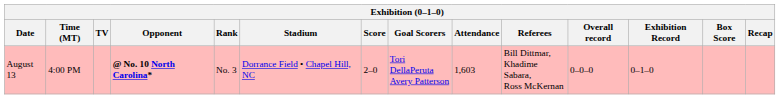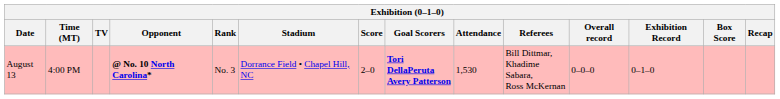(419, 70) normal -> (419, 70) bold
(465, 70) 1,603 -> (466, 70) 1,530
